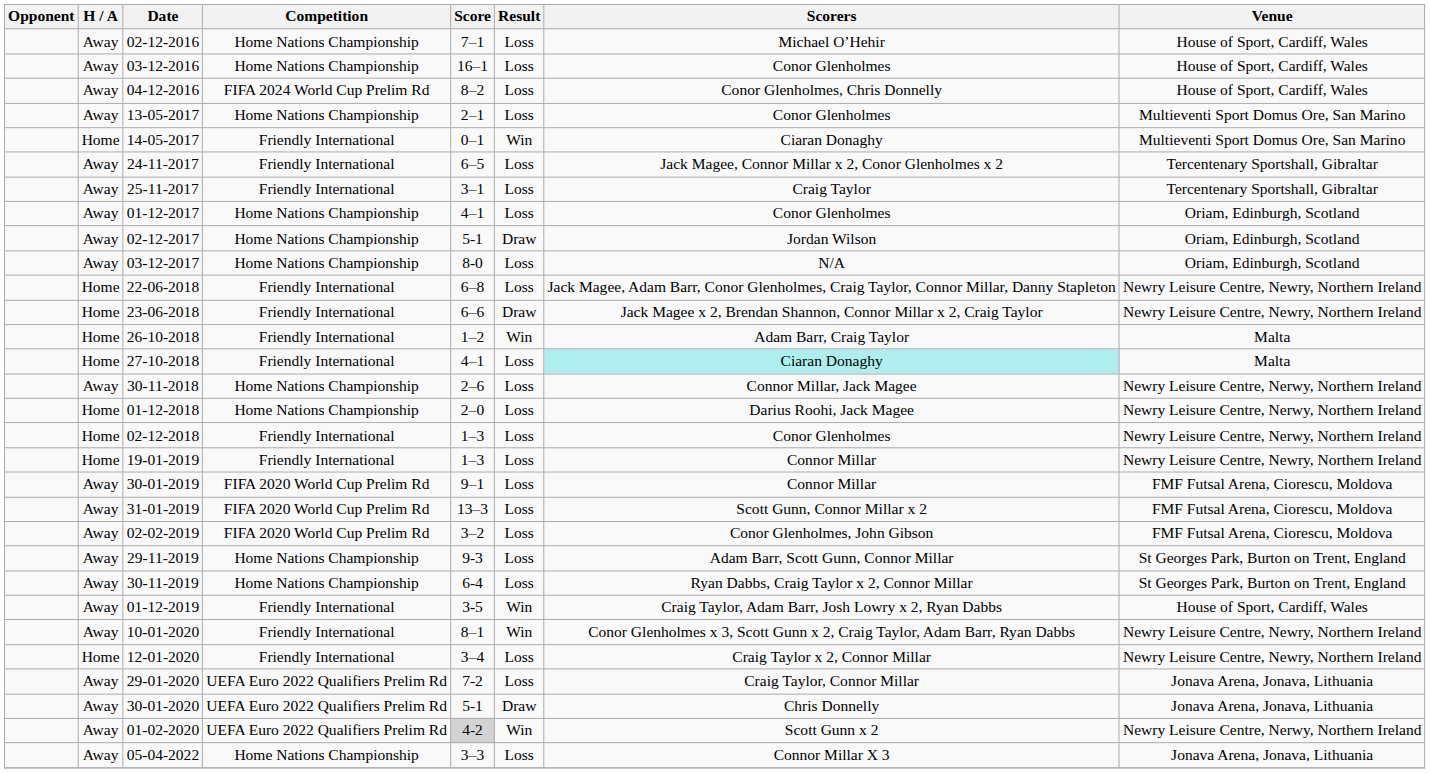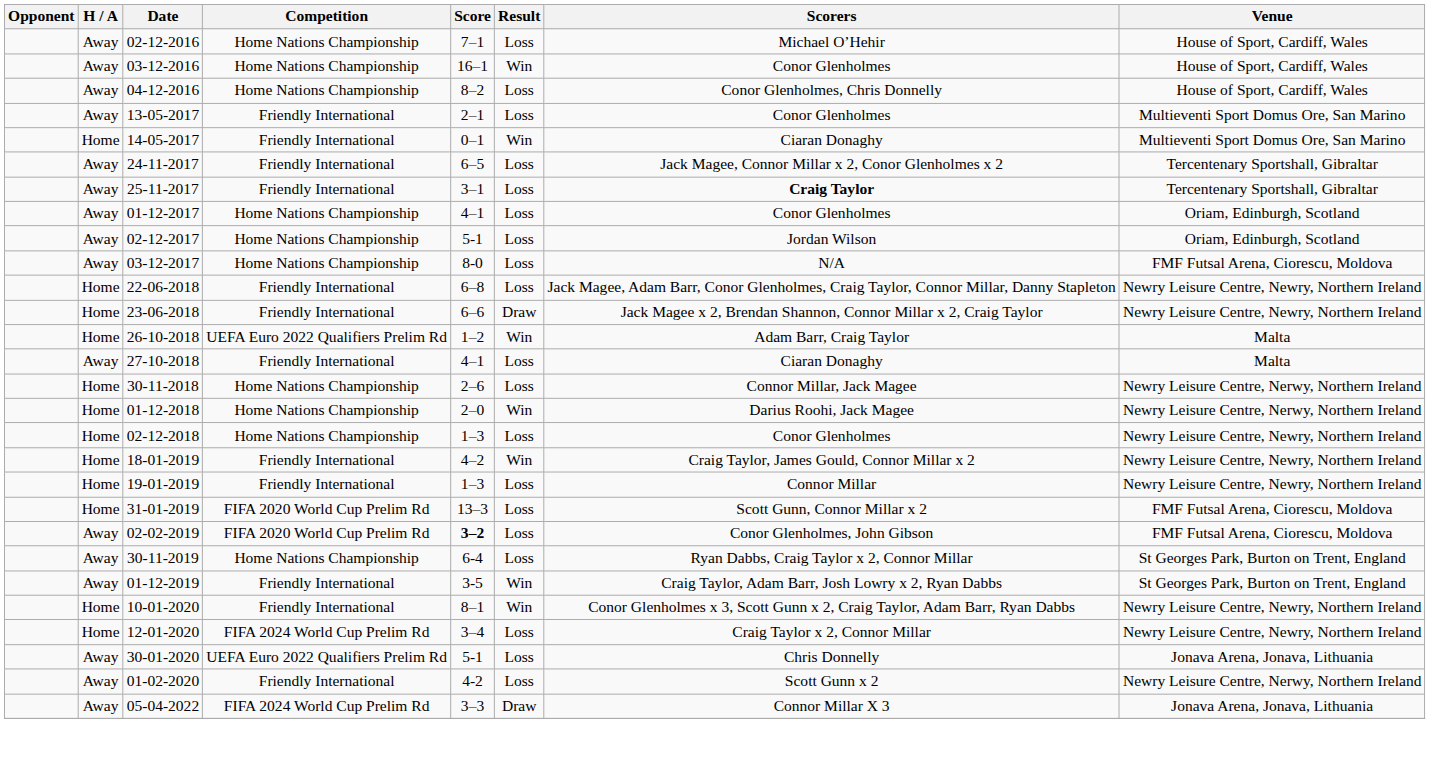(519, 66) Loss -> (519, 66) Win
(327, 90) FIFA 2024 World Cup Prelim Rd -> (327, 90) Home Nations Championship
(327, 115) Home Nations Championship -> (327, 115) Friendly International
(832, 189) normal -> (832, 189) bold
(519, 238) Draw -> (519, 238) Loss
(1272, 262) Oriam, Edinburgh, Scotland -> (1272, 262) FMF Futsal Arena, Ciorescu, Moldova
(327, 336) Friendly International -> (327, 336) UEFA Euro 2022 Qualifiers Prelim Rd
(101, 361) Home -> (101, 361) Away
(832, 361) paleturquoise background -> (832, 361) no background
(101, 386) Away -> (101, 386) Home
(519, 410) Loss -> (519, 410) Win
(327, 435) Friendly International -> (327, 435) Home Nations Championship
(1272, 435) Newry Leisure Centre, Nerwy, Northern Ireland -> (1272, 435) Newry Leisure Centre, Newry, Northern Ireland
+ row: (163, 459)
- row: (163, 484)
(101, 509) Away -> (101, 509) Home
(473, 533) normal -> (473, 533) bold
- row: (163, 558)
(1272, 607) House of Sport, Cardiff, Wales -> (1272, 582) St Georges Park, Burton on Trent, England
(101, 632) Away -> (101, 607) Home
(327, 656) Friendly International -> (327, 632) FIFA 2024 World Cup Prelim Rd
- row: (163, 681)
(519, 705) Draw -> (519, 656) Loss
(327, 730) UEFA Euro 2022 Qualifiers Prelim Rd -> (327, 681) Friendly International
(473, 730) lightgrey background -> (473, 681) no background
(519, 730) Win -> (519, 681) Loss
(327, 755) Home Nations Championship -> (327, 705) FIFA 2024 World Cup Prelim Rd
(519, 755) Loss -> (519, 705) Draw
